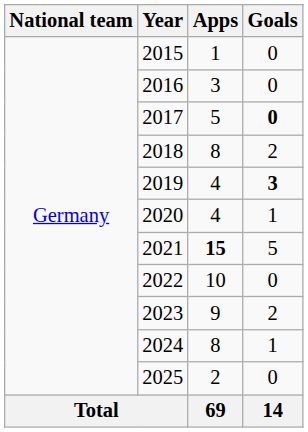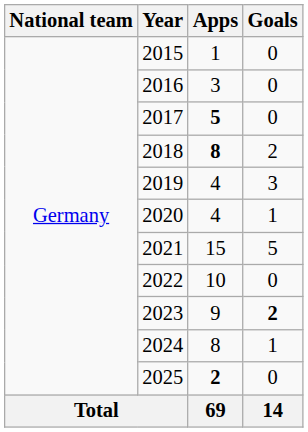(215, 118) normal -> (215, 118) bold
(273, 118) bold -> (273, 118) normal
(215, 150) normal -> (215, 150) bold
(273, 183) bold -> (273, 183) normal
(215, 248) bold -> (215, 248) normal
(273, 313) normal -> (273, 313) bold
(215, 378) normal -> (215, 378) bold
